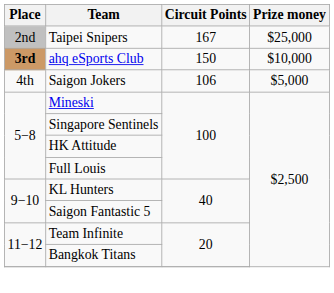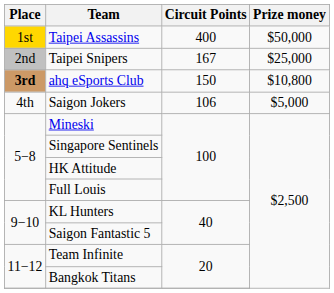+ row: (94, 37)
(290, 59) $10,000 -> (290, 80) $10,800
